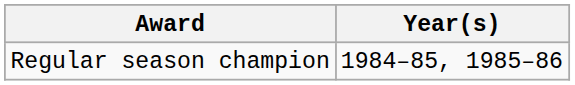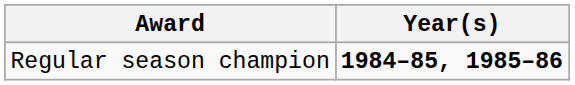(452, 61) normal -> (452, 61) bold
